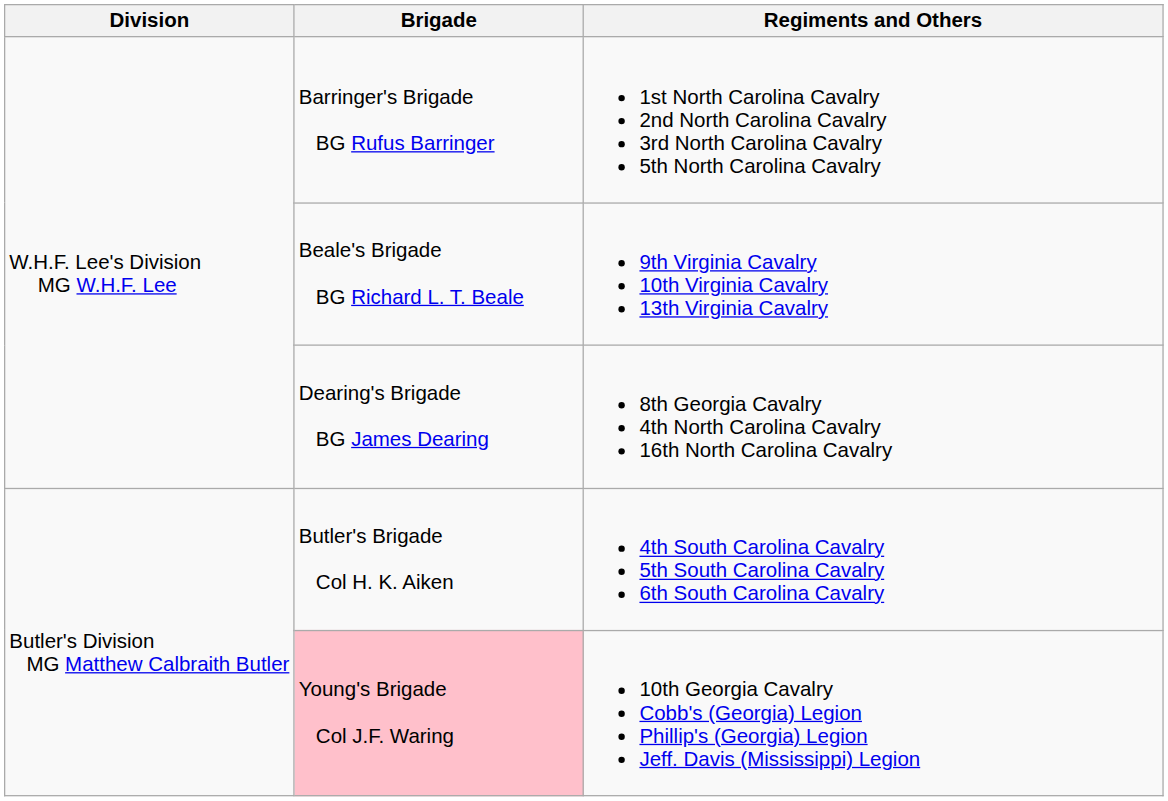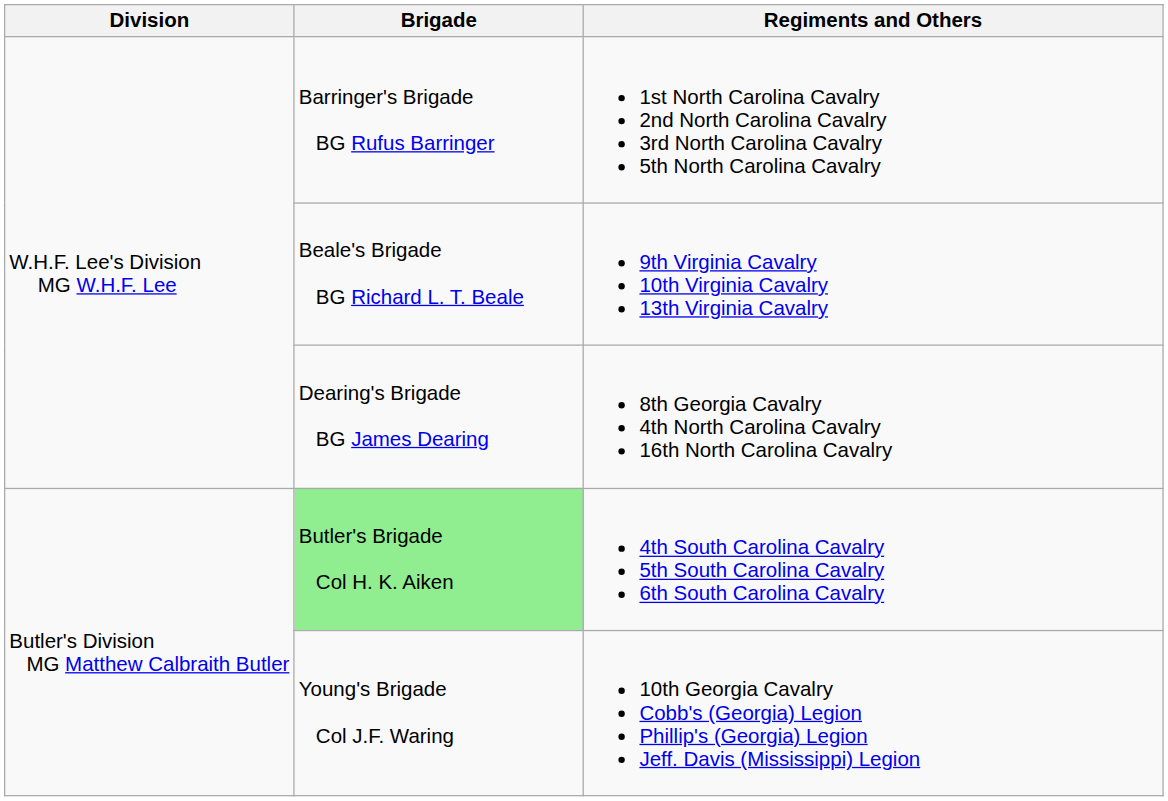(376, 558) no background -> (376, 558) lightgreen background
(376, 713) pink background -> (376, 713) no background
